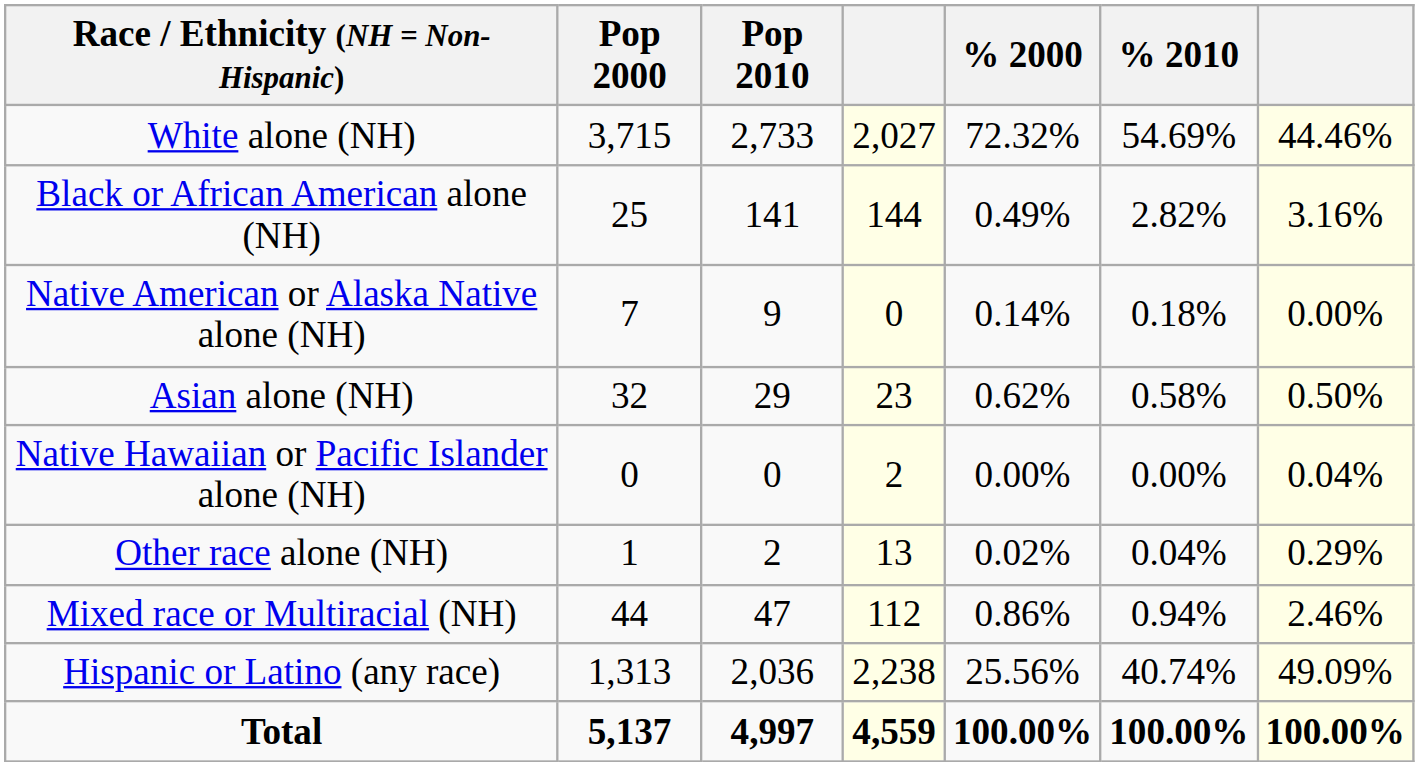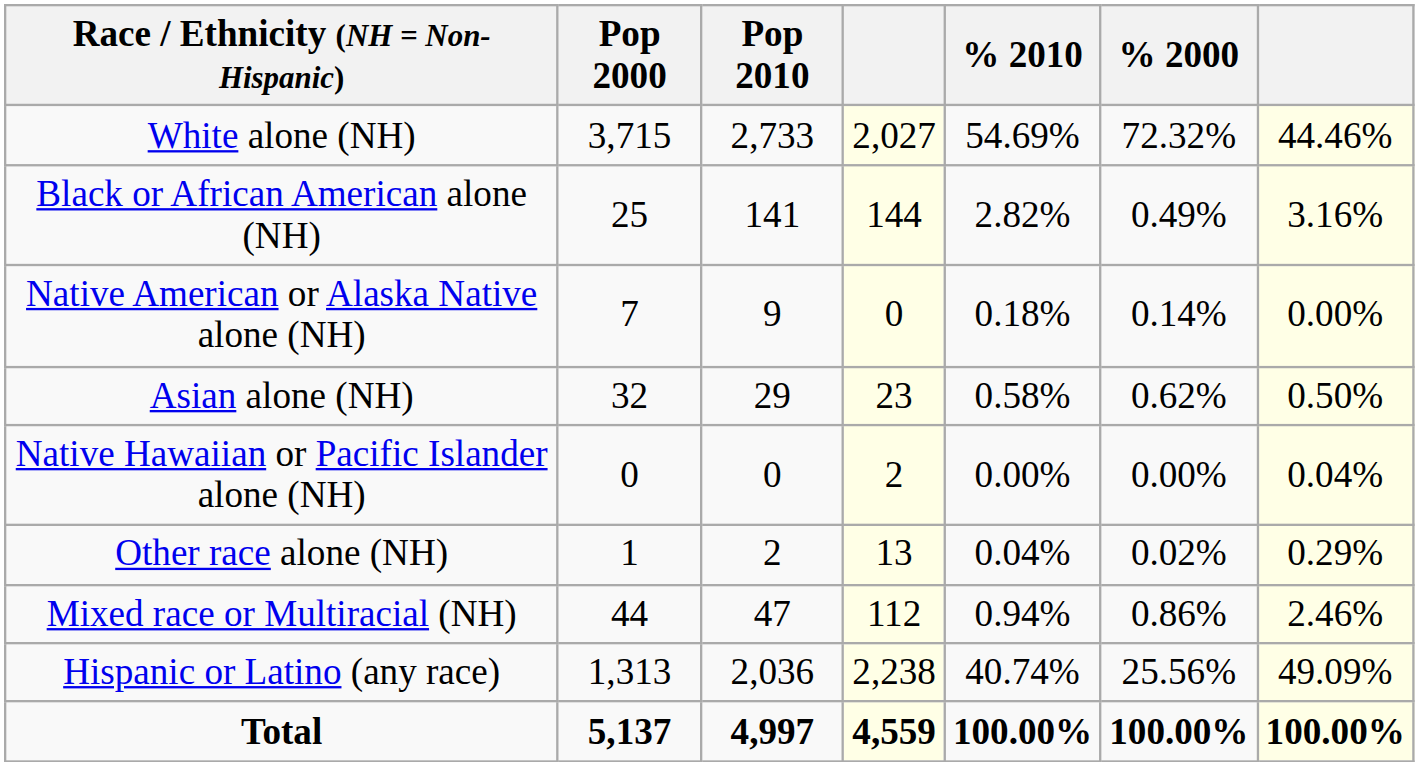columns swapped: (1023, 54) <-> (1179, 54)
